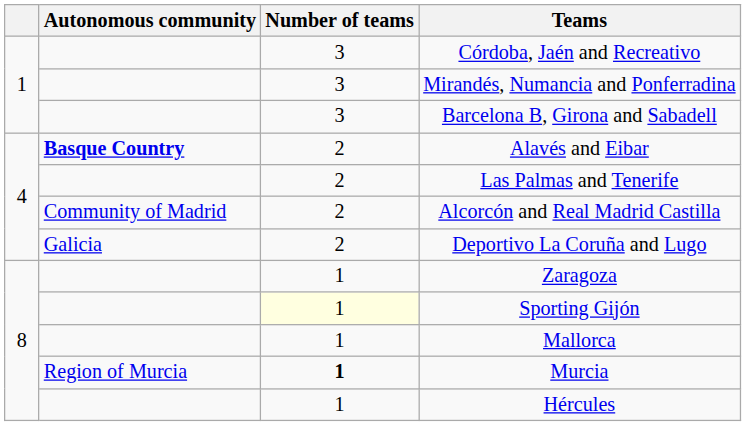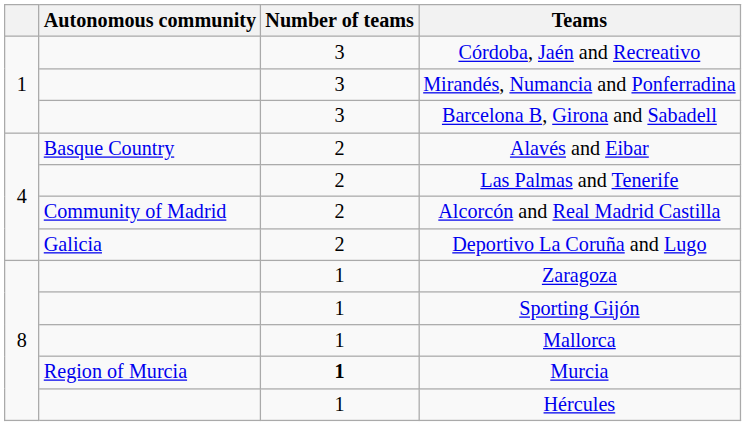(114, 148) bold -> (109, 148) normal
(340, 308) lightyellow background -> (340, 308) no background
